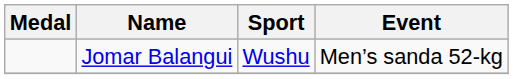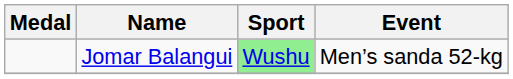(276, 57) no background -> (276, 57) lightgreen background
